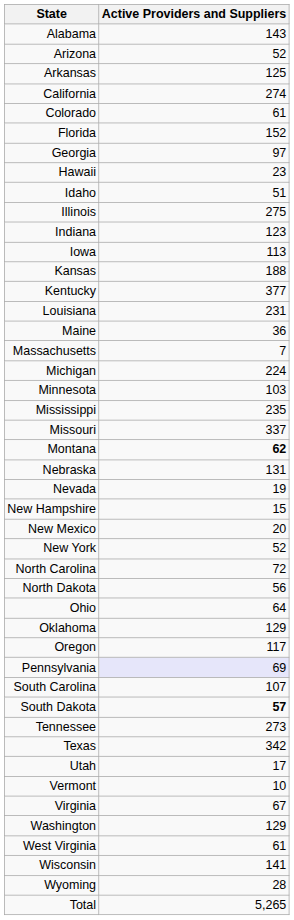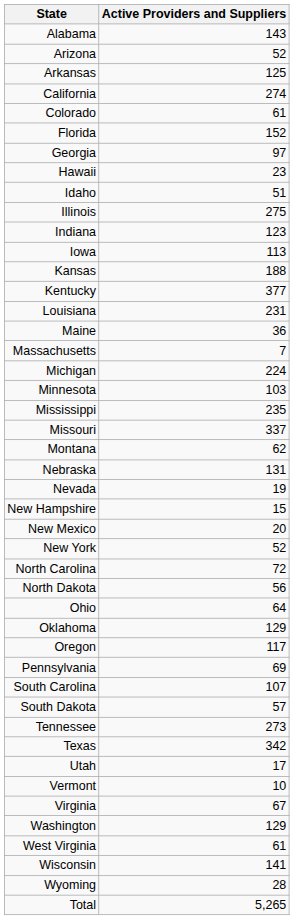(279, 449) bold -> (279, 449) normal
(279, 667) lavender background -> (279, 667) no background
(279, 707) bold -> (279, 707) normal
